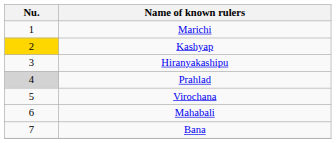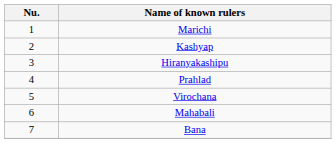(31, 46) gold background -> (31, 46) no background
(31, 79) lightgrey background -> (31, 79) no background
